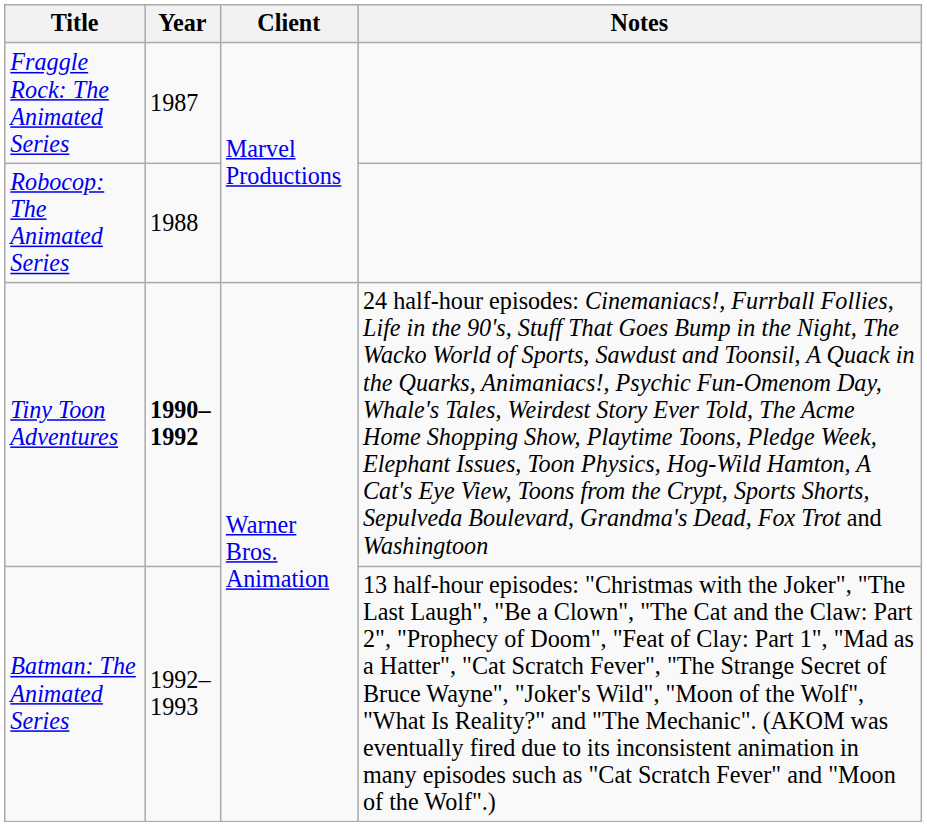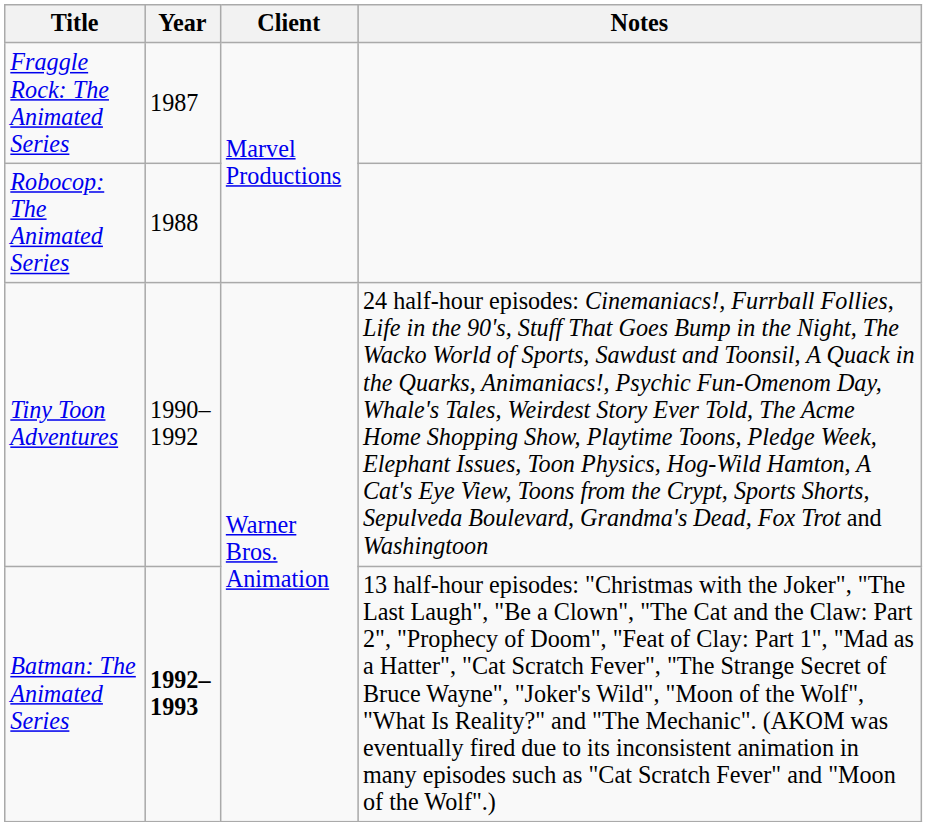(180, 423) bold -> (180, 423) normal
(180, 693) normal -> (180, 693) bold
